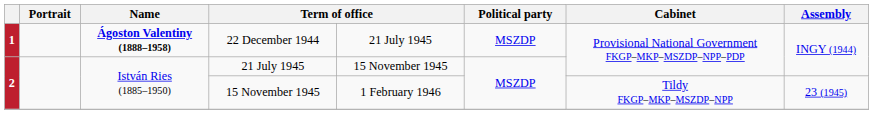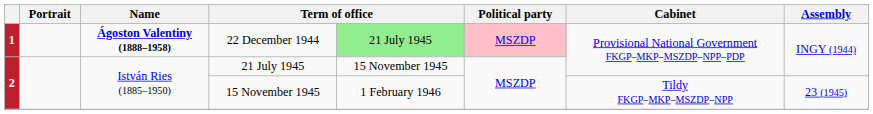(401, 40) no background -> (401, 40) lightgreen background
(515, 40) no background -> (515, 40) pink background
